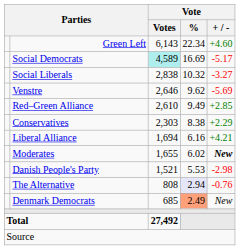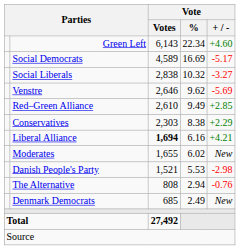(167, 59) paleturquoise background -> (167, 59) no background
(167, 138) normal -> (167, 138) bold
(223, 153) bold -> (224, 153) normal
(196, 185) lavender background -> (196, 185) no background
(196, 201) lightsalmon background -> (196, 201) no background
